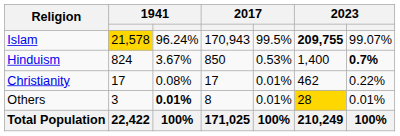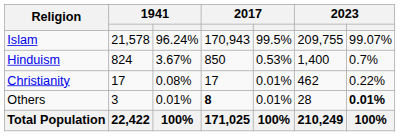(131, 40) gold background -> (131, 40) no background
(320, 40) bold -> (320, 40) normal
(364, 60) bold -> (364, 60) normal
(174, 100) bold -> (174, 100) normal
(208, 100) normal -> (208, 100) bold
(305, 100) gold background -> (305, 100) no background
(367, 100) normal -> (367, 100) bold
